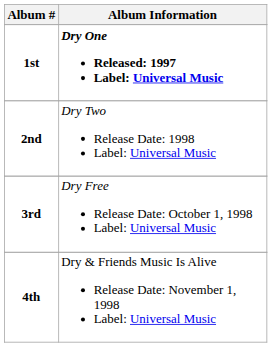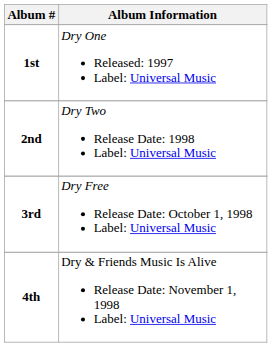(163, 56) bold -> (163, 56) normal
